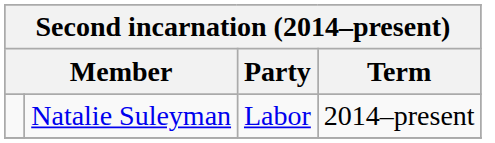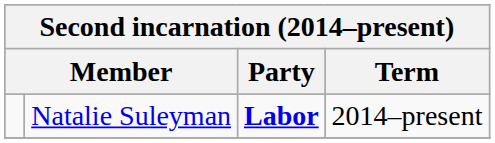(277, 115) normal -> (281, 115) bold
